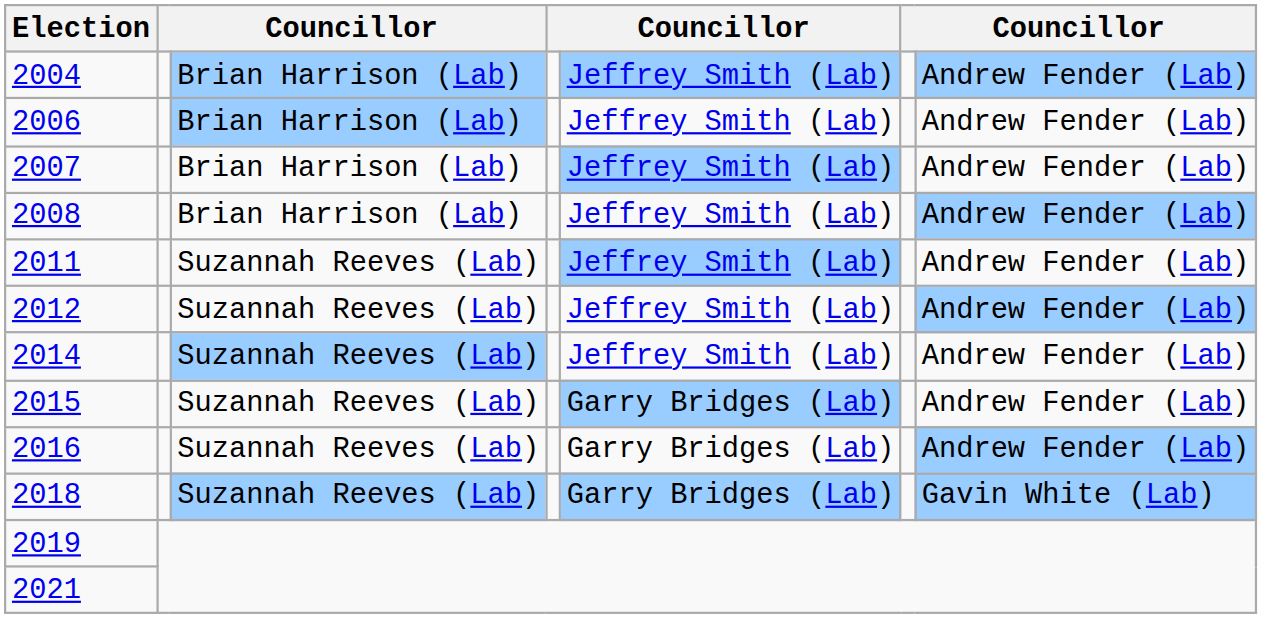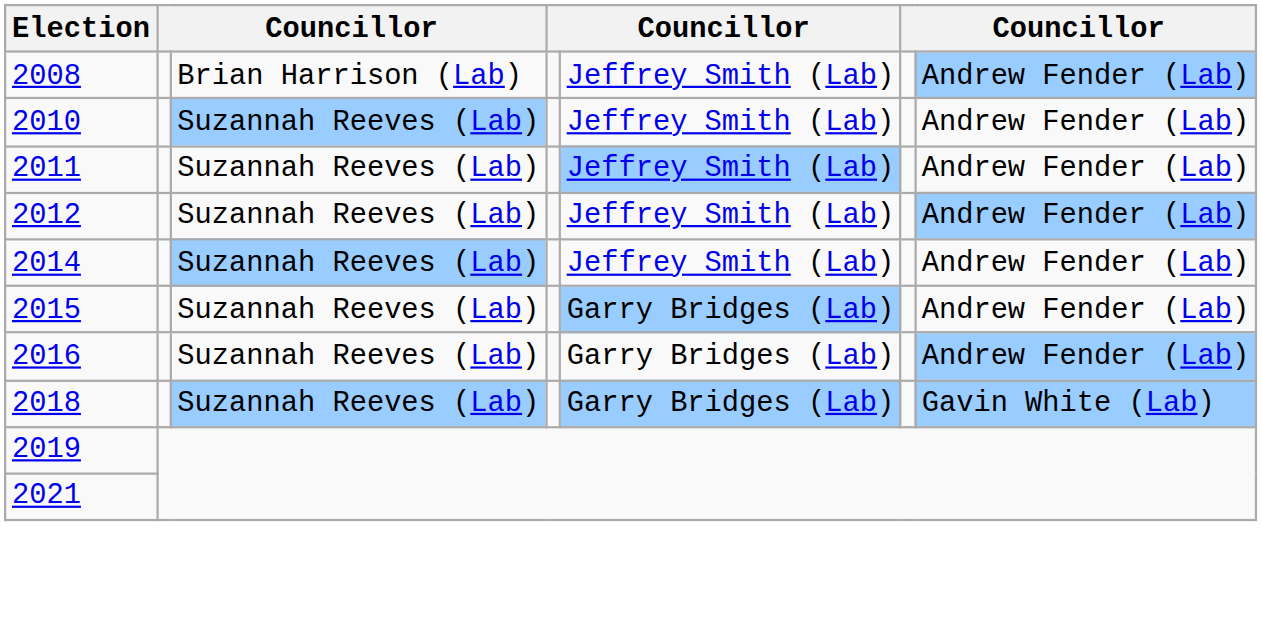- row: (46, 75)
- row: (46, 122)
- row: (46, 169)
+ row: (46, 122)
